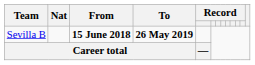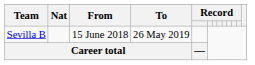(101, 34) bold -> (100, 34) normal
(164, 34) bold -> (161, 34) normal
